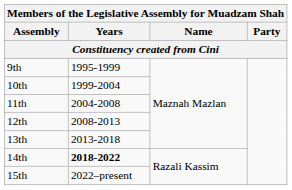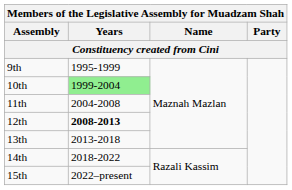(95, 85) no background -> (95, 85) lightgreen background
(95, 121) normal -> (95, 121) bold
(95, 157) bold -> (95, 157) normal
